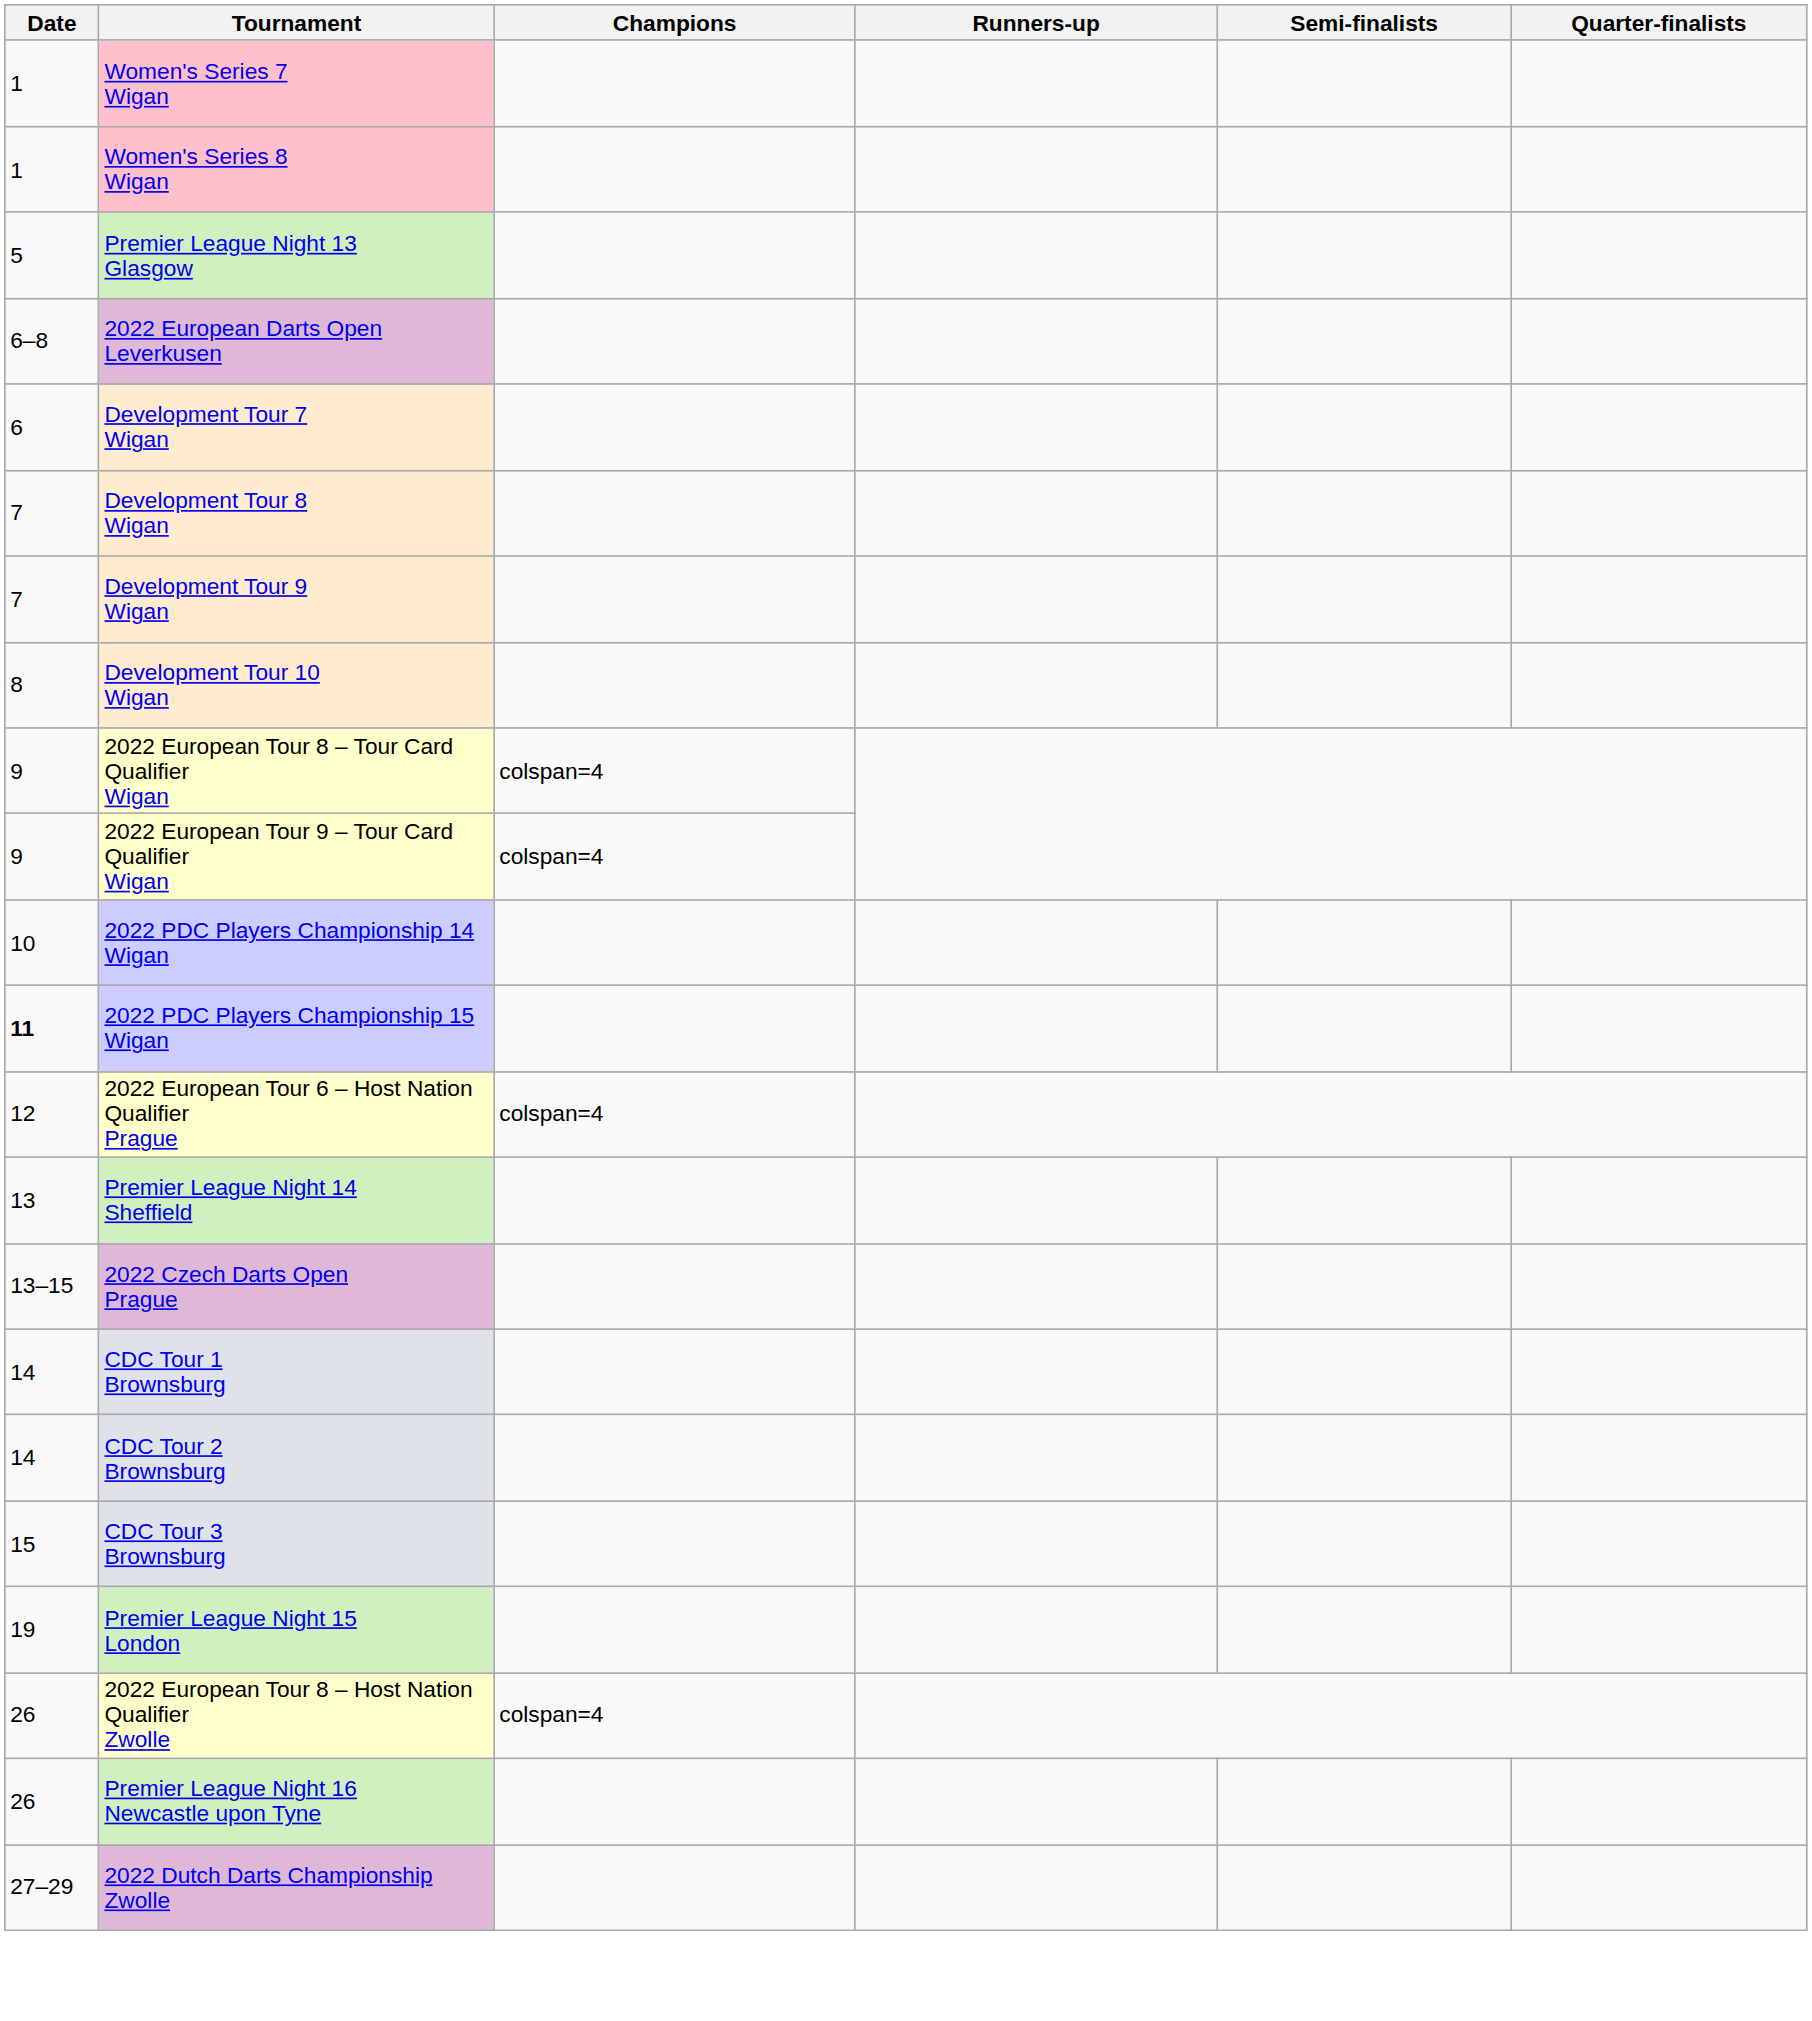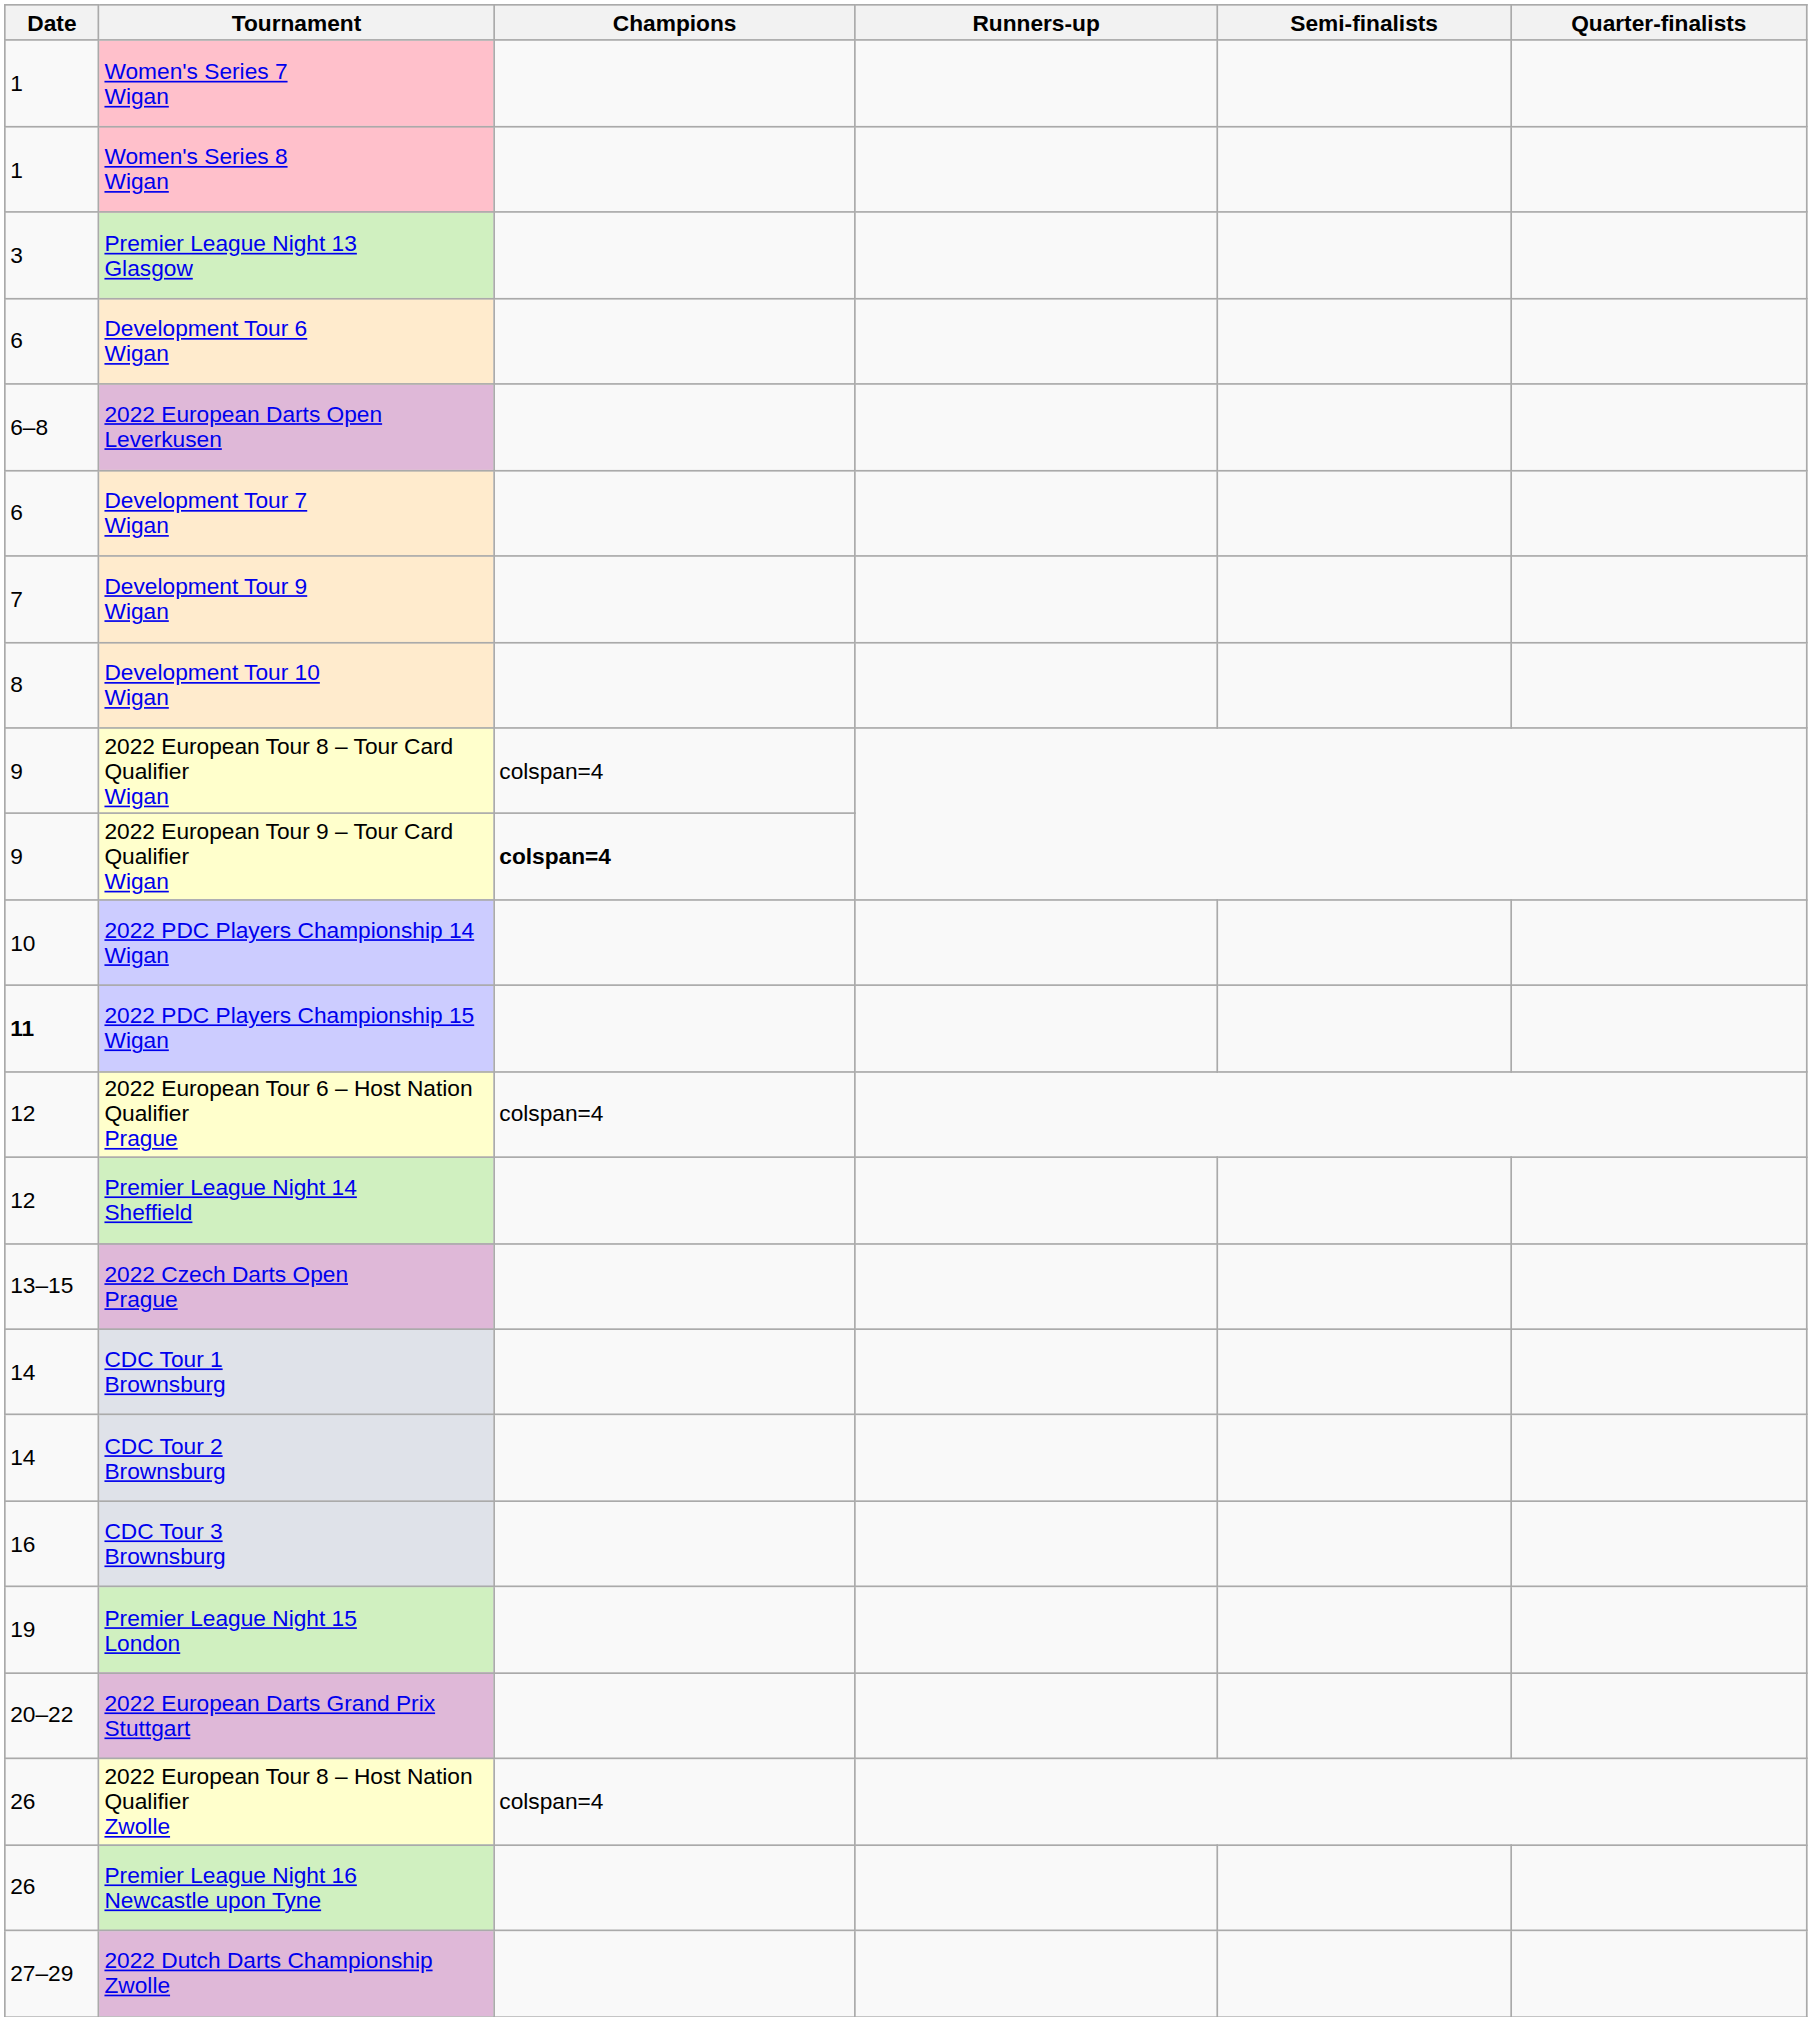(17, 255) 5 -> (17, 255) 3
+ row: (206, 341)
- row: (206, 513)
(551, 856) normal -> (555, 856) bold
(23, 1200) 13 -> (23, 1200) 12
(23, 1543) 15 -> (23, 1543) 16
+ row: (270, 1715)
